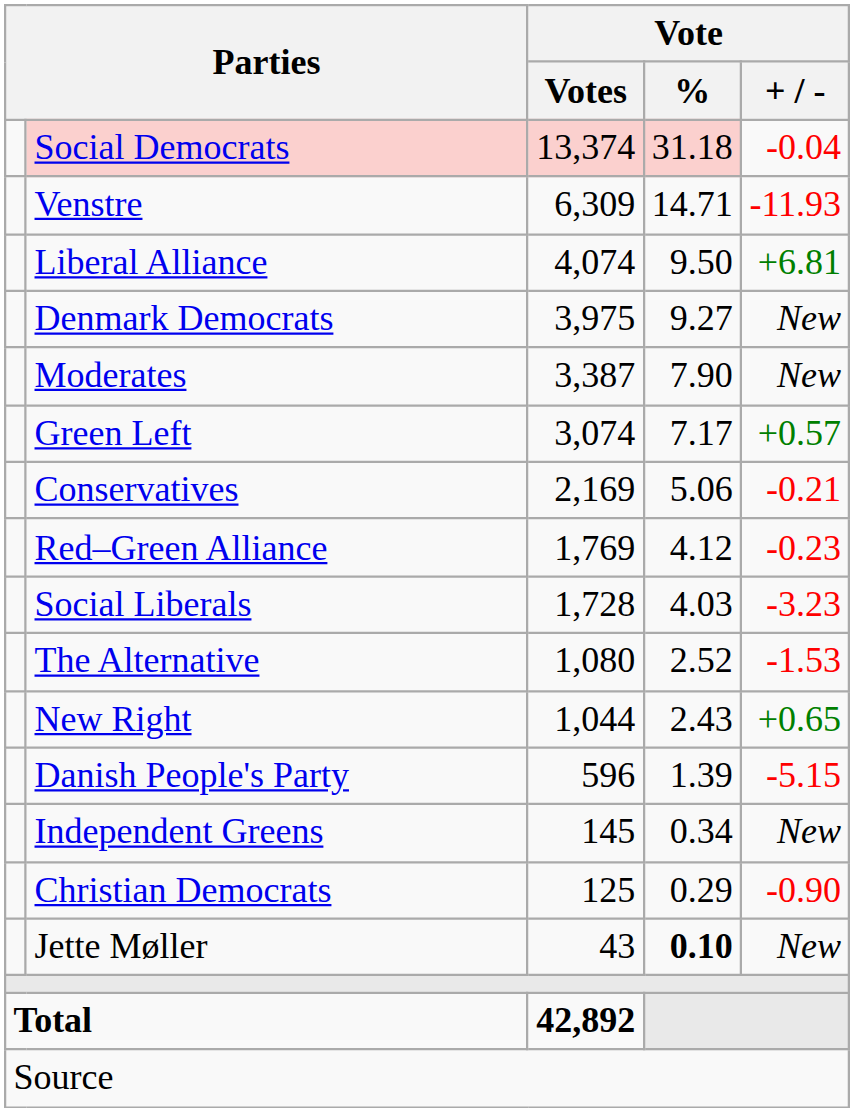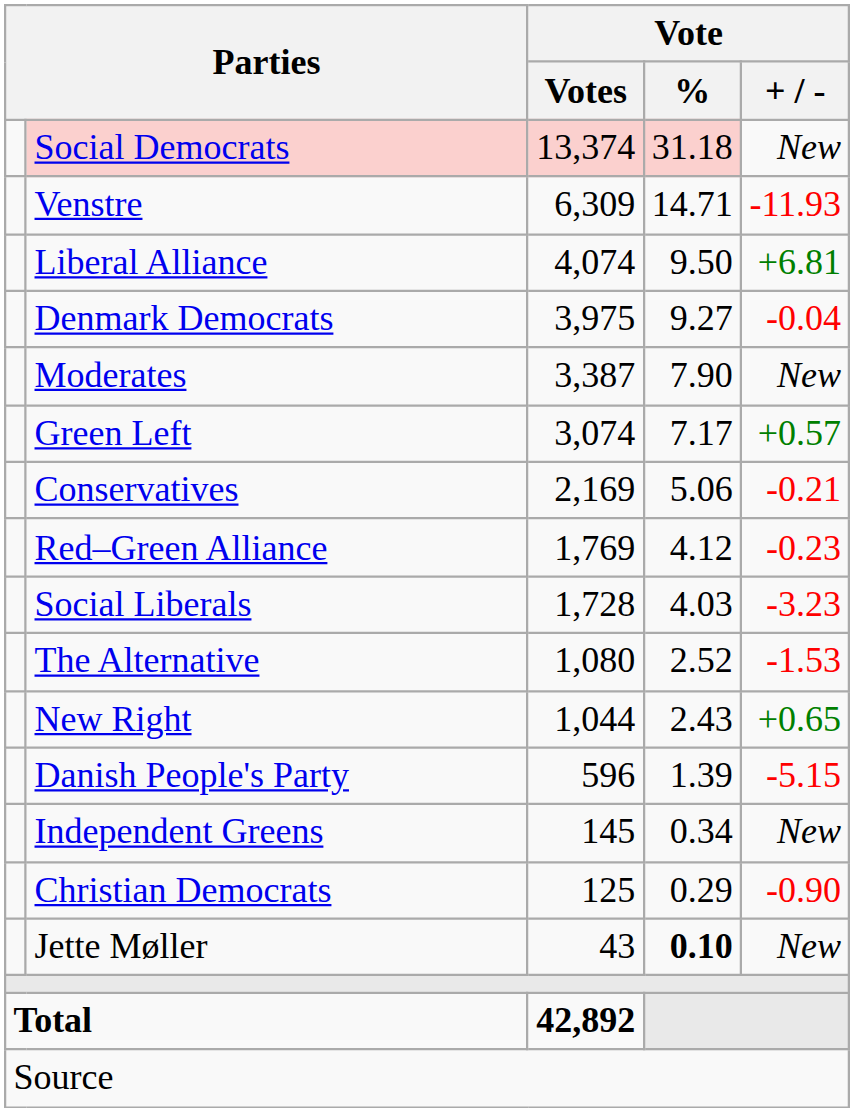(804, 147) -0.04 -> (809, 147) New
(809, 318) New -> (804, 318) -0.04
